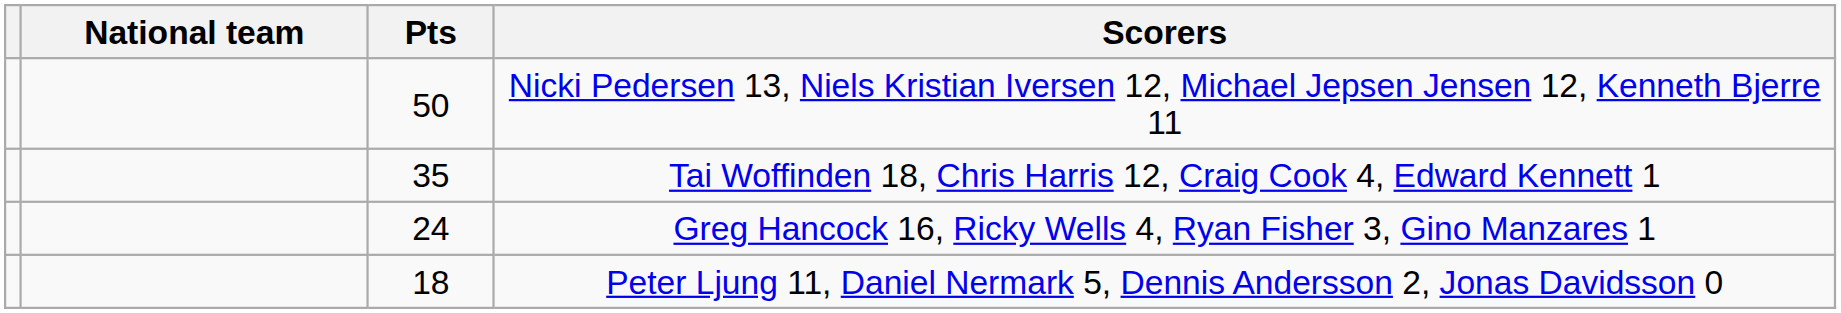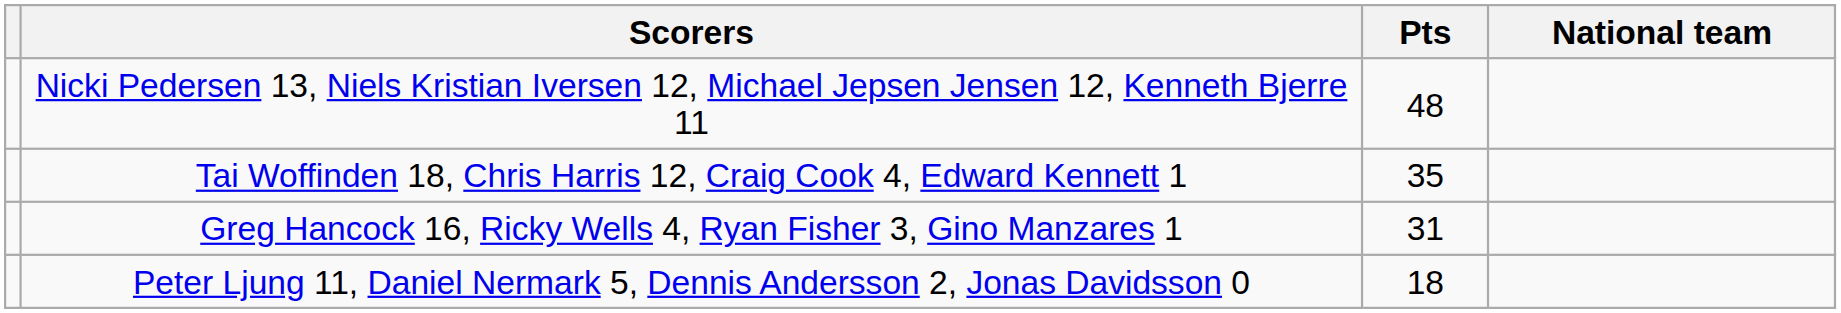columns swapped: (194, 32) <-> (1165, 32)
(431, 104) 50 -> (1425, 104) 48
(431, 229) 24 -> (1425, 229) 31
